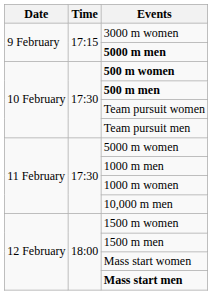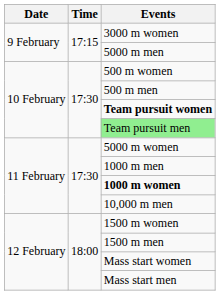(135, 52) bold -> (134, 52) normal
(139, 71) bold -> (138, 71) normal
(132, 90) bold -> (131, 90) normal
(154, 109) normal -> (158, 109) bold
(147, 128) no background -> (147, 128) lightgreen background
(141, 185) normal -> (142, 185) bold
(143, 280) bold -> (140, 280) normal
